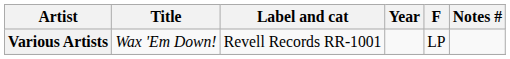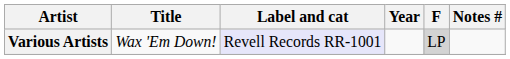(303, 41) no background -> (303, 41) lavender background
(436, 41) no background -> (436, 41) lightgrey background
